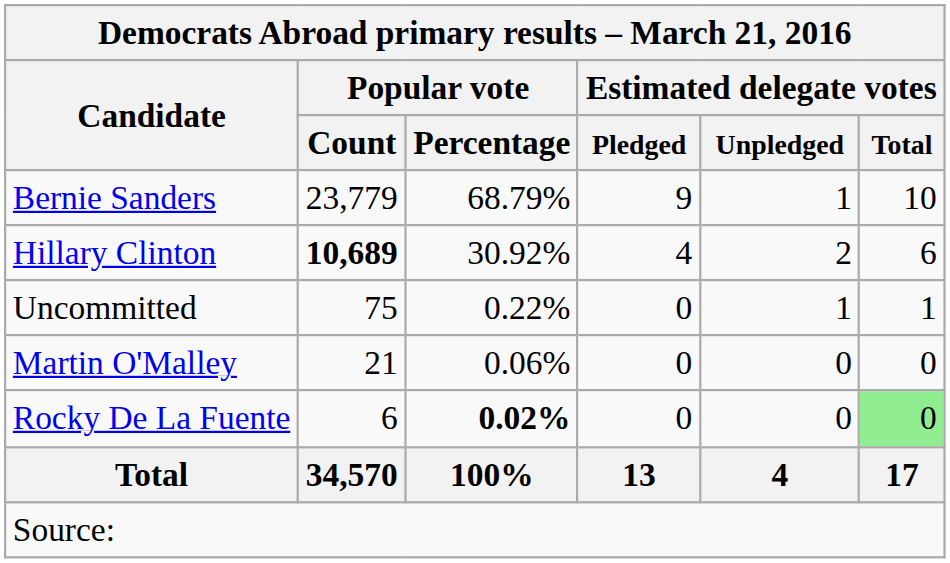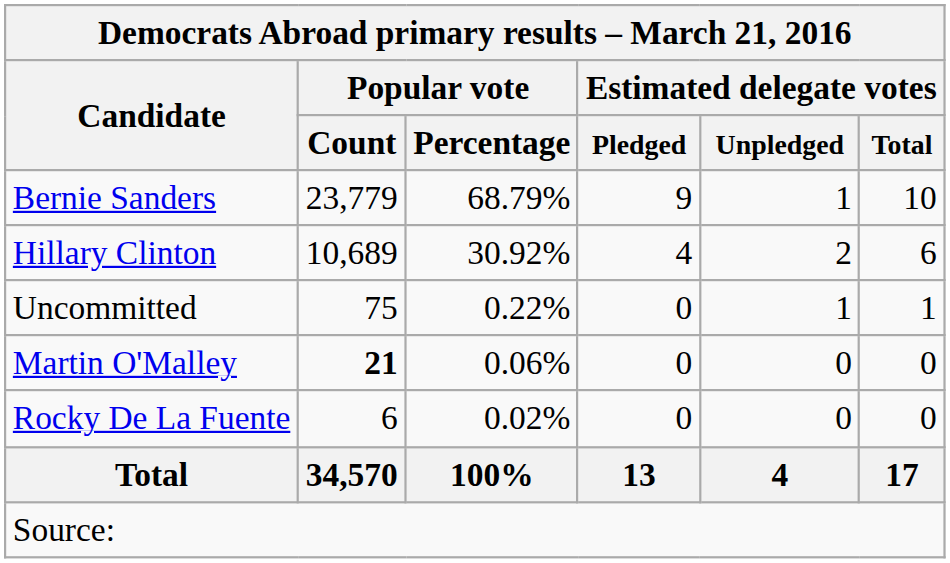(352, 252) bold -> (352, 252) normal
(381, 363) normal -> (381, 363) bold
(524, 418) bold -> (527, 418) normal
(928, 418) lightgreen background -> (928, 418) no background
